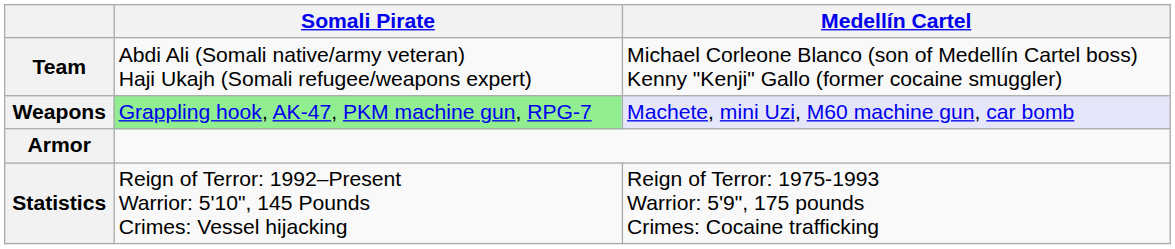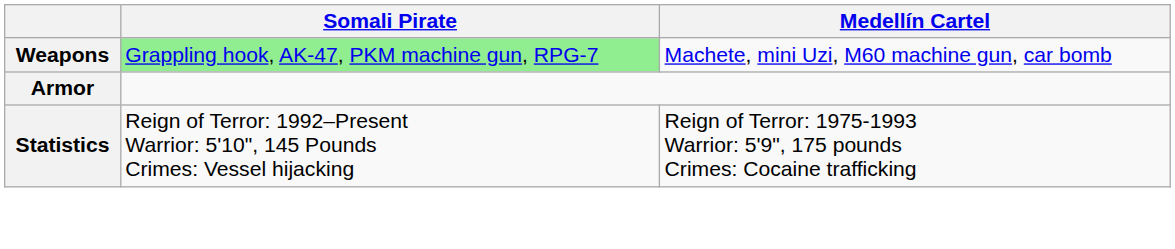- row: (59, 66)
(851, 111) lavender background -> (888, 54) no background
